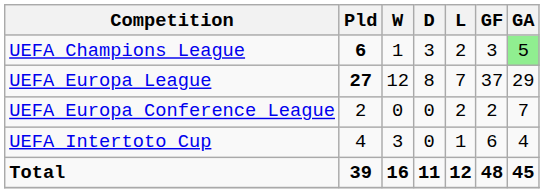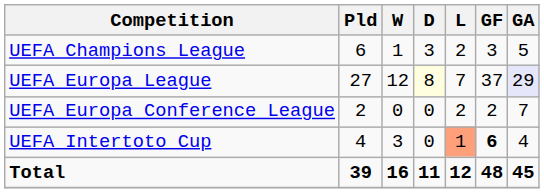(361, 50) bold -> (361, 50) normal
(523, 50) lightgreen background -> (523, 50) no background
(361, 81) bold -> (361, 81) normal
(429, 81) no background -> (429, 81) lightyellow background
(523, 81) no background -> (523, 81) lavender background
(461, 142) no background -> (461, 142) lightsalmon background
(492, 142) normal -> (492, 142) bold
